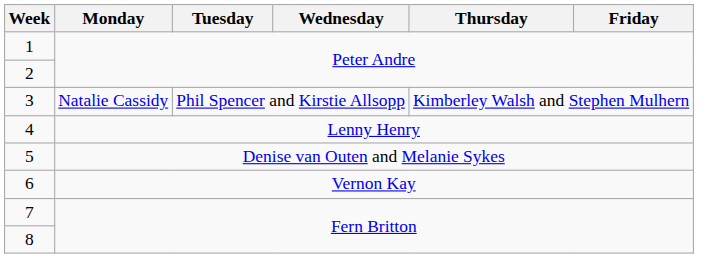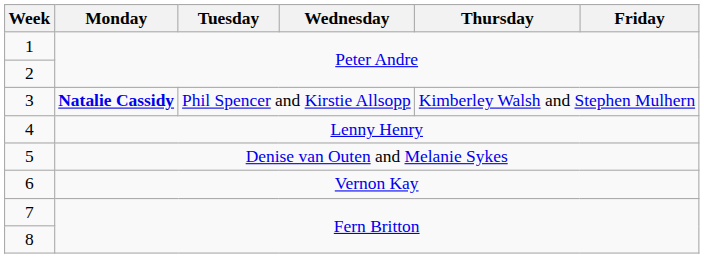(113, 101) normal -> (116, 101) bold
